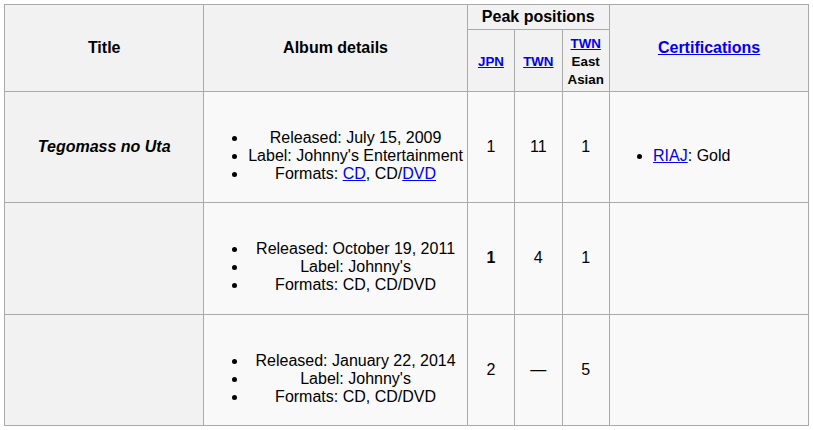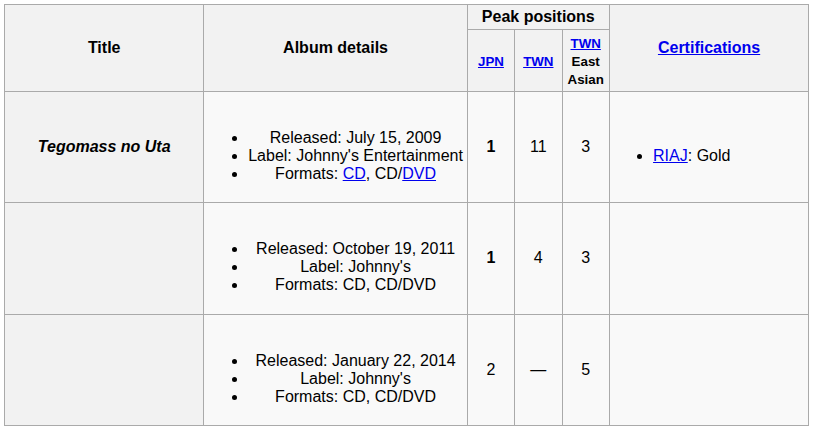(491, 146) normal -> (491, 146) bold
(586, 146) 1 -> (586, 146) 3
(586, 258) 1 -> (586, 258) 3
